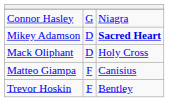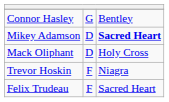(113, 18) Niagra -> (116, 18) Bentley
- row: (41, 70)
(116, 88) Bentley -> (113, 70) Niagra
+ row: (38, 88)
